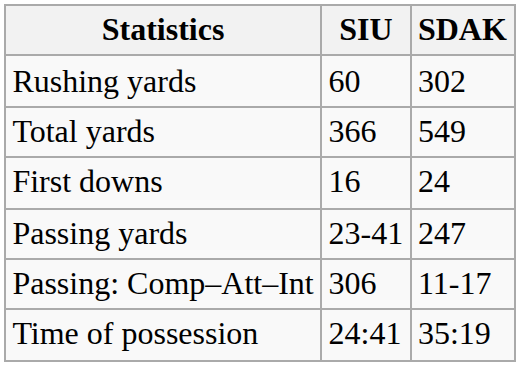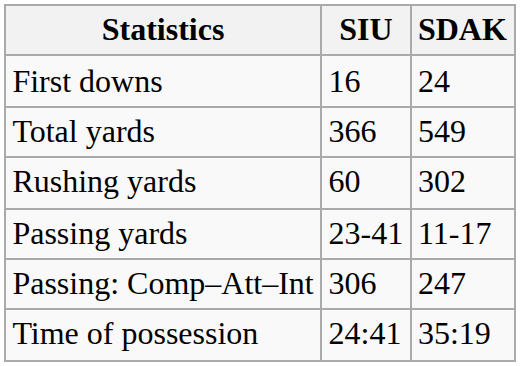rows swapped: (88, 182) <-> (104, 80)
(442, 232) 247 -> (455, 232) 11-17
(455, 283) 11-17 -> (442, 283) 247
